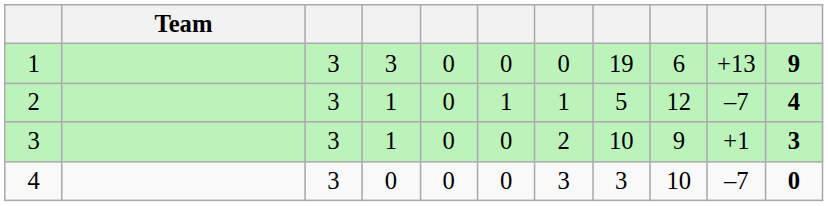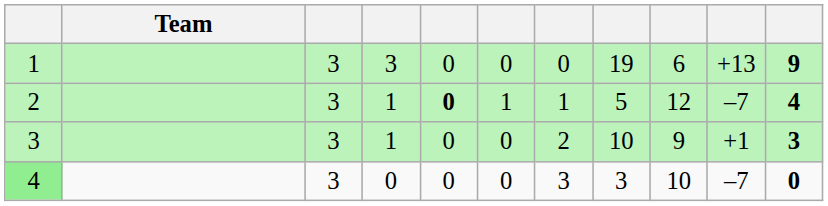(449, 102) normal -> (449, 102) bold
(34, 180) no background -> (34, 180) lightgreen background
